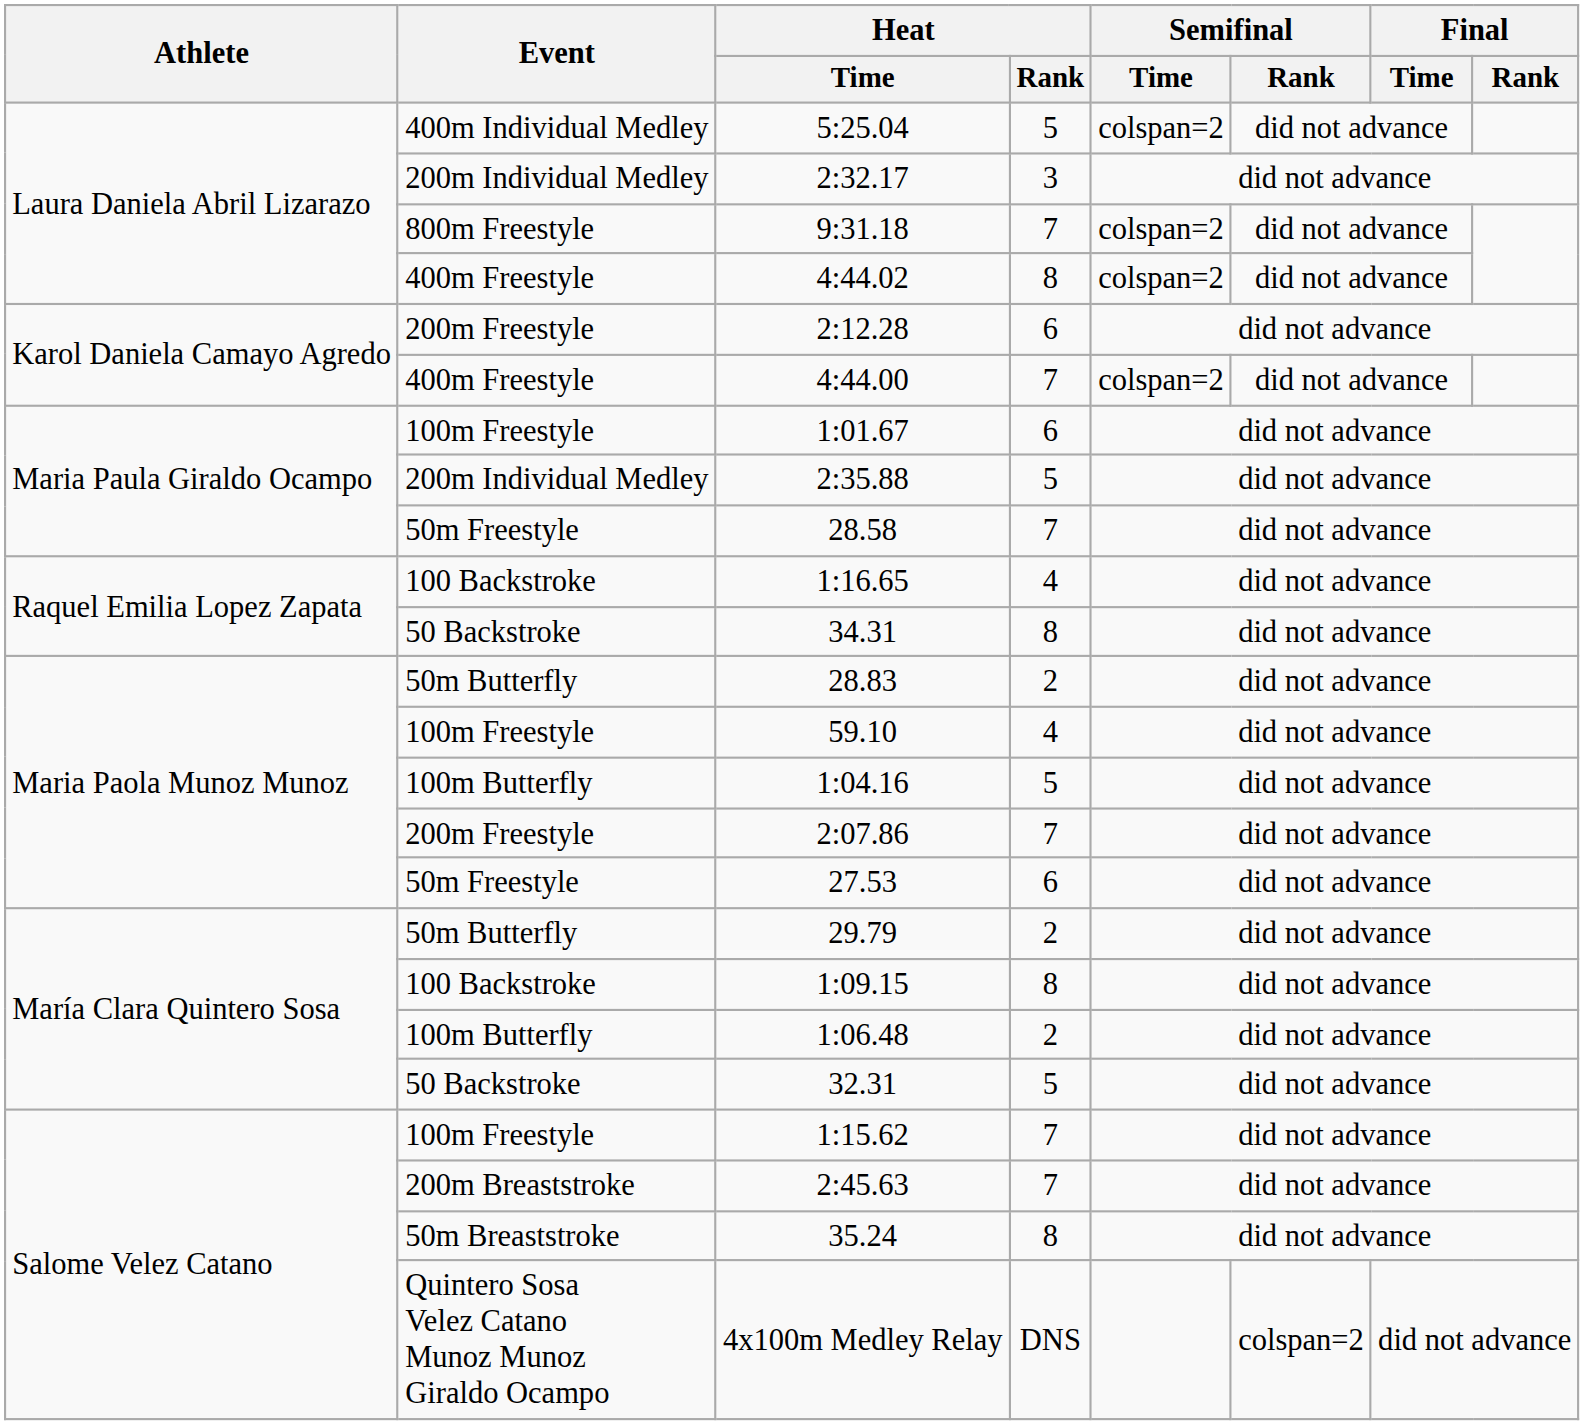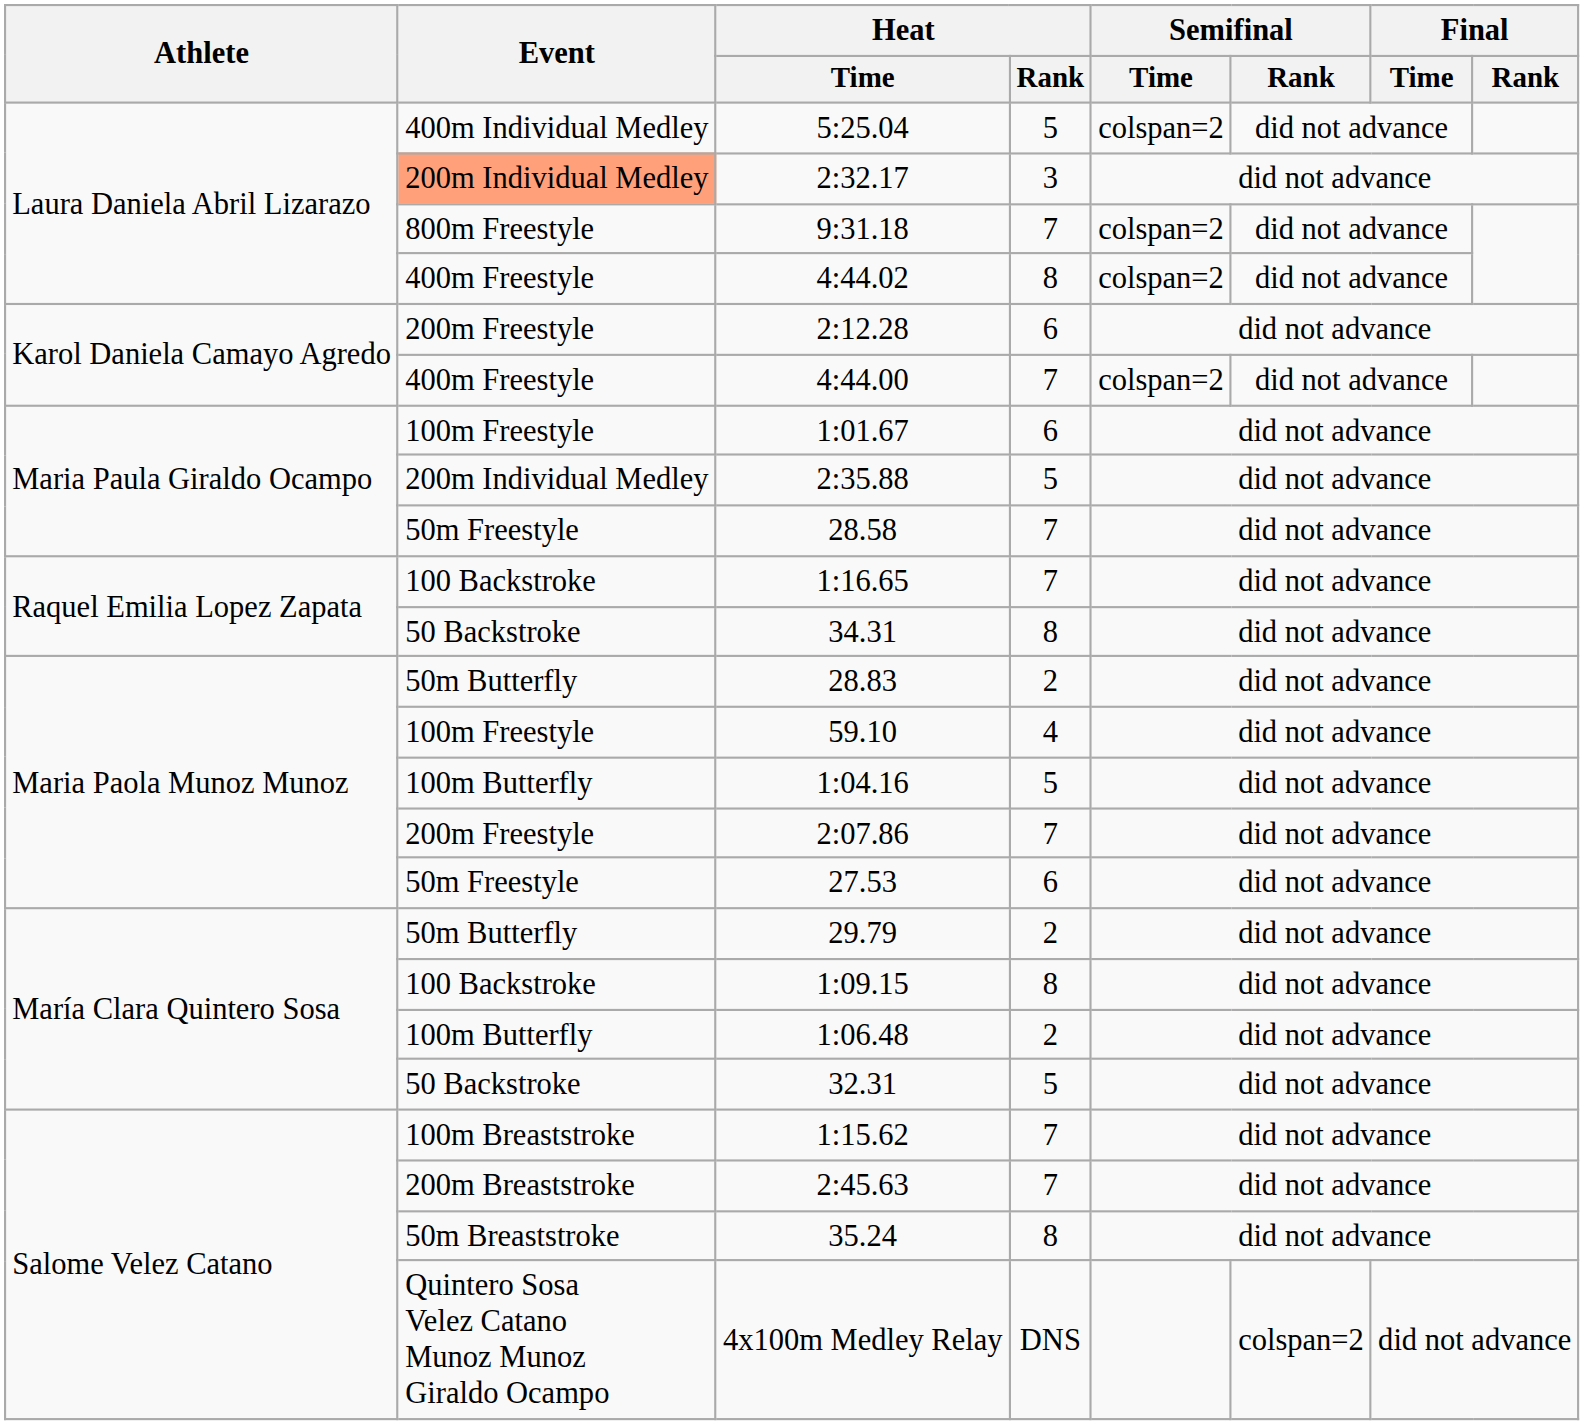(557, 178) no background -> (557, 178) lightsalmon background
(1050, 581) 4 -> (1050, 581) 7
(500, 1135) 100m Freestyle -> (520, 1135) 100m Breaststroke
